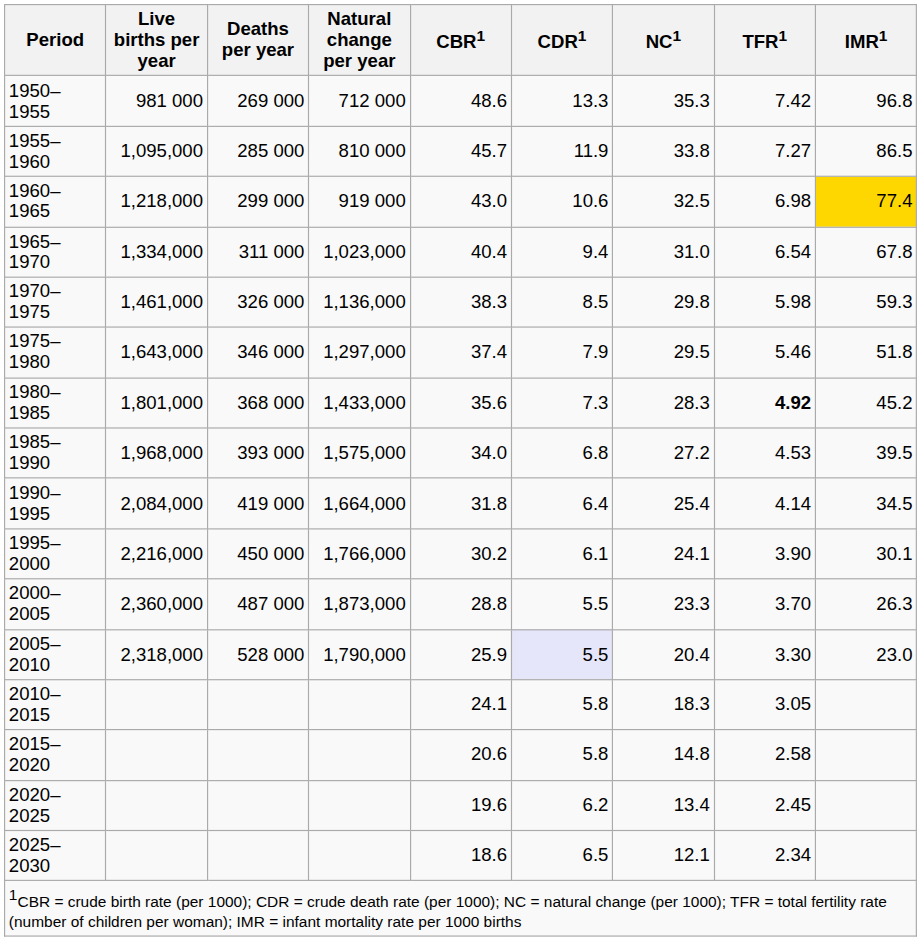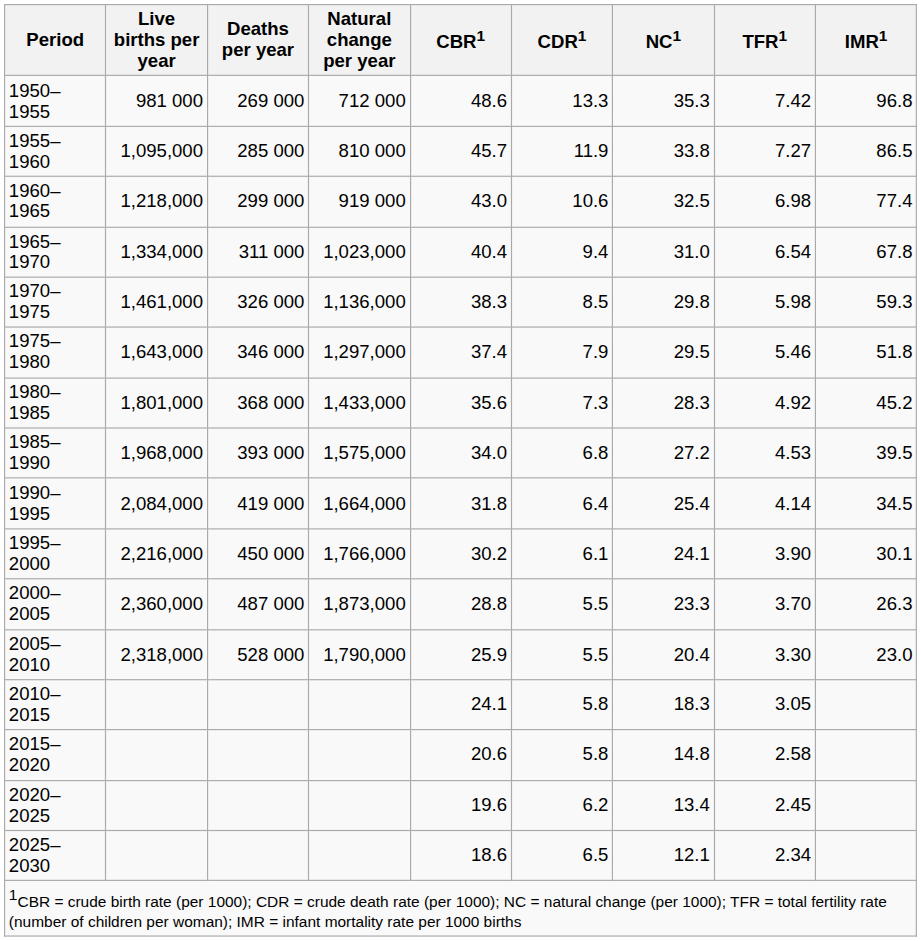(894, 201) gold background -> (894, 201) no background
(793, 402) bold -> (793, 402) normal
(596, 654) lavender background -> (596, 654) no background
